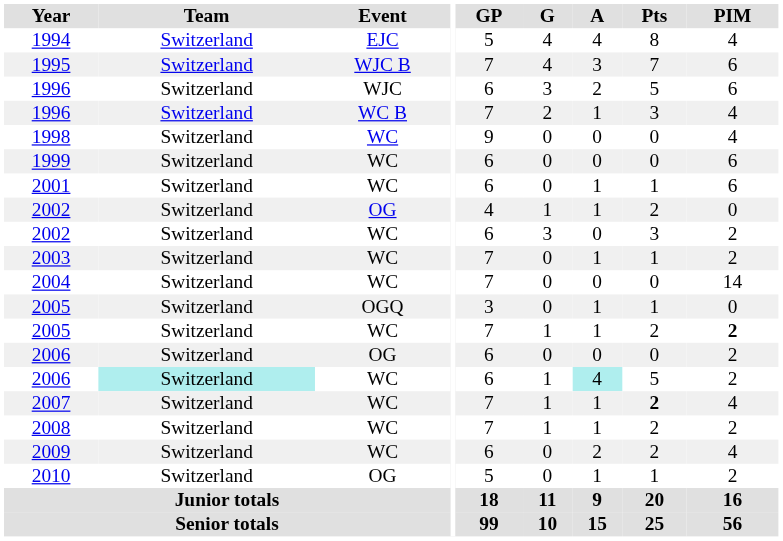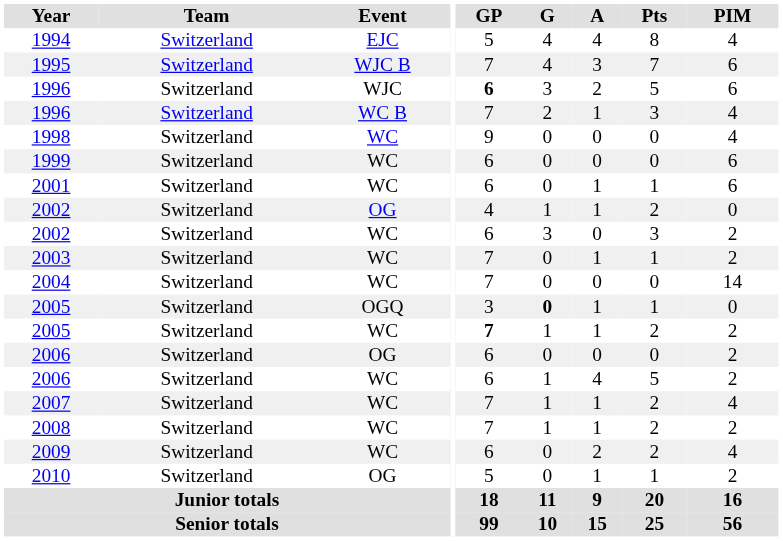(489, 88) normal -> (489, 88) bold
(547, 306) normal -> (547, 306) bold
(489, 330) normal -> (489, 330) bold
(733, 330) bold -> (733, 330) normal
(207, 378) paleturquoise background -> (207, 378) no background
(597, 378) paleturquoise background -> (597, 378) no background
(654, 403) bold -> (654, 403) normal
